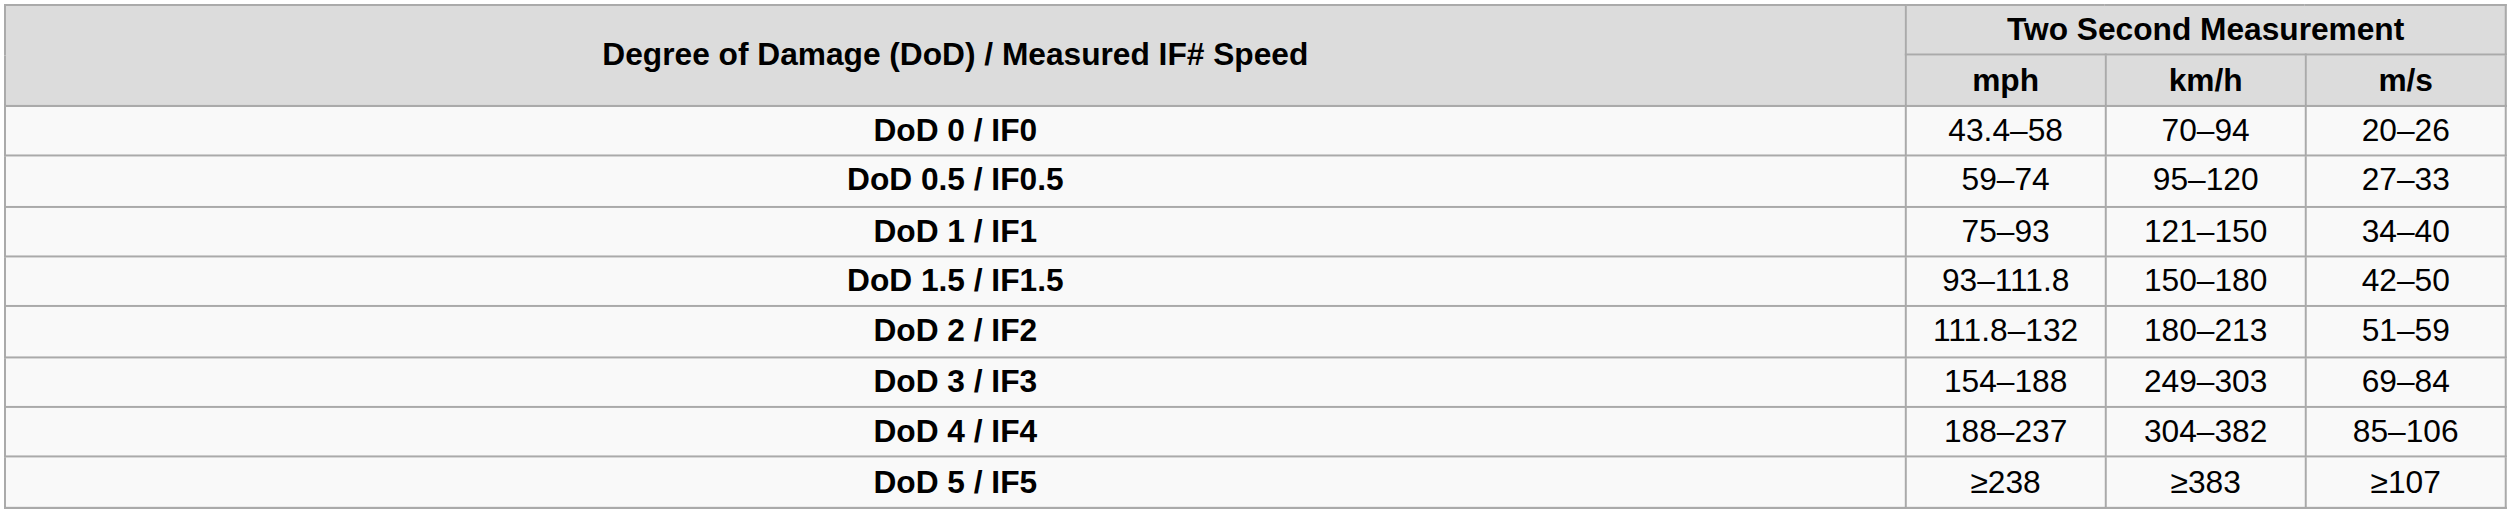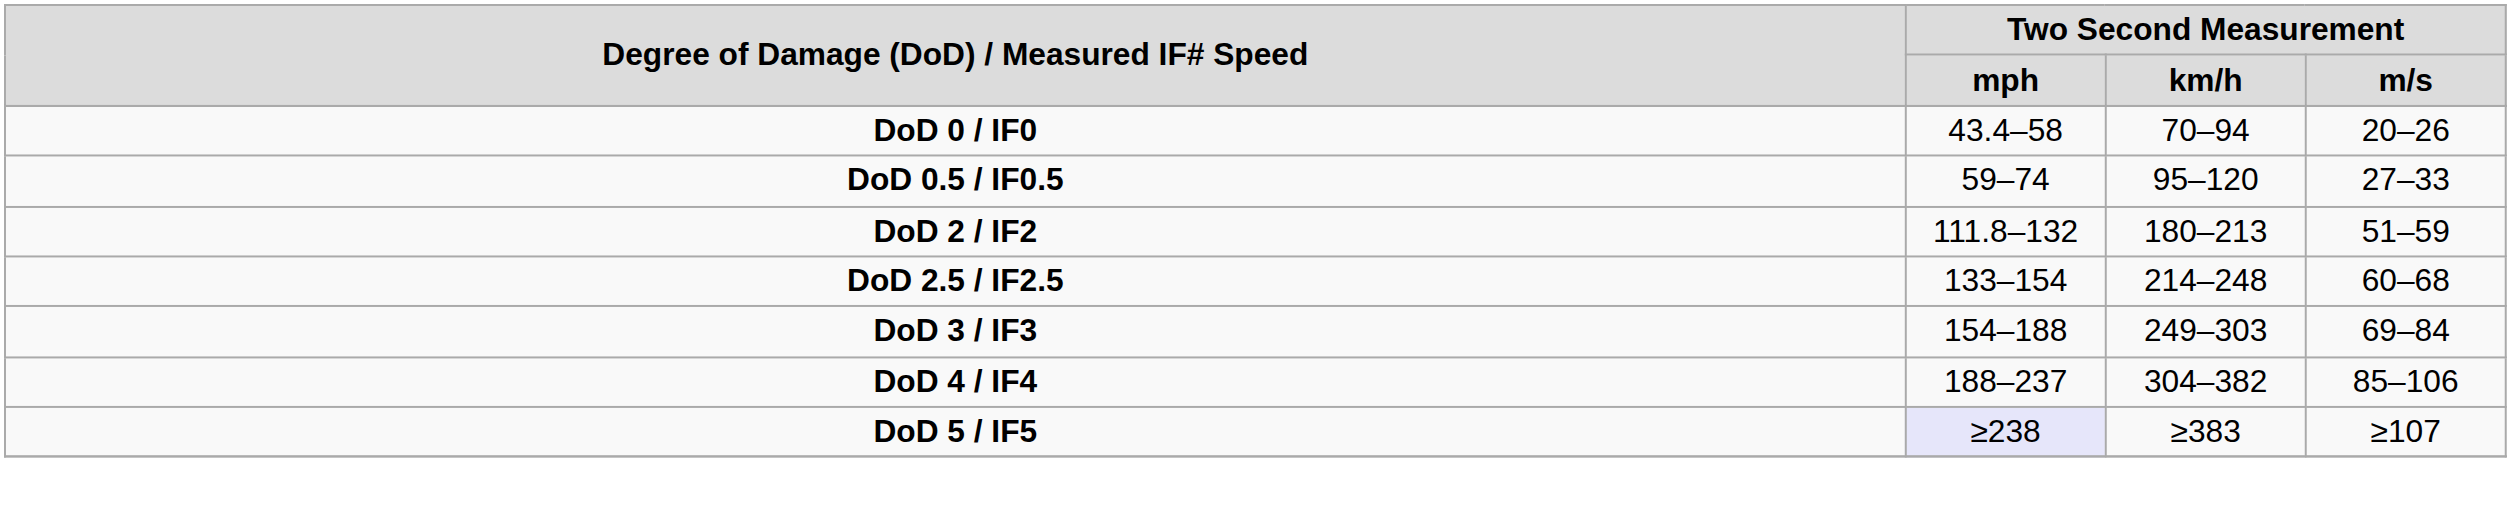- row: (955, 230)
- row: (955, 280)
+ row: (955, 280)
(2006, 481) no background -> (2006, 431) lavender background
